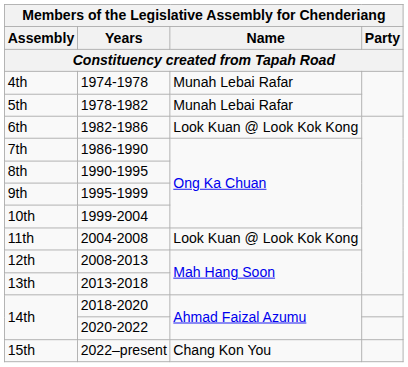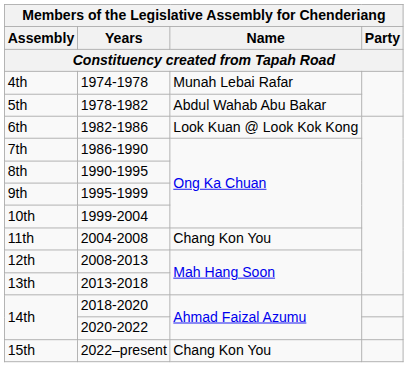(233, 104) Munah Lebai Rafar -> (250, 104) Abdul Wahab Abu Bakar
(266, 238) Look Kuan @ Look Kok Kong -> (222, 238) Chang Kon You
